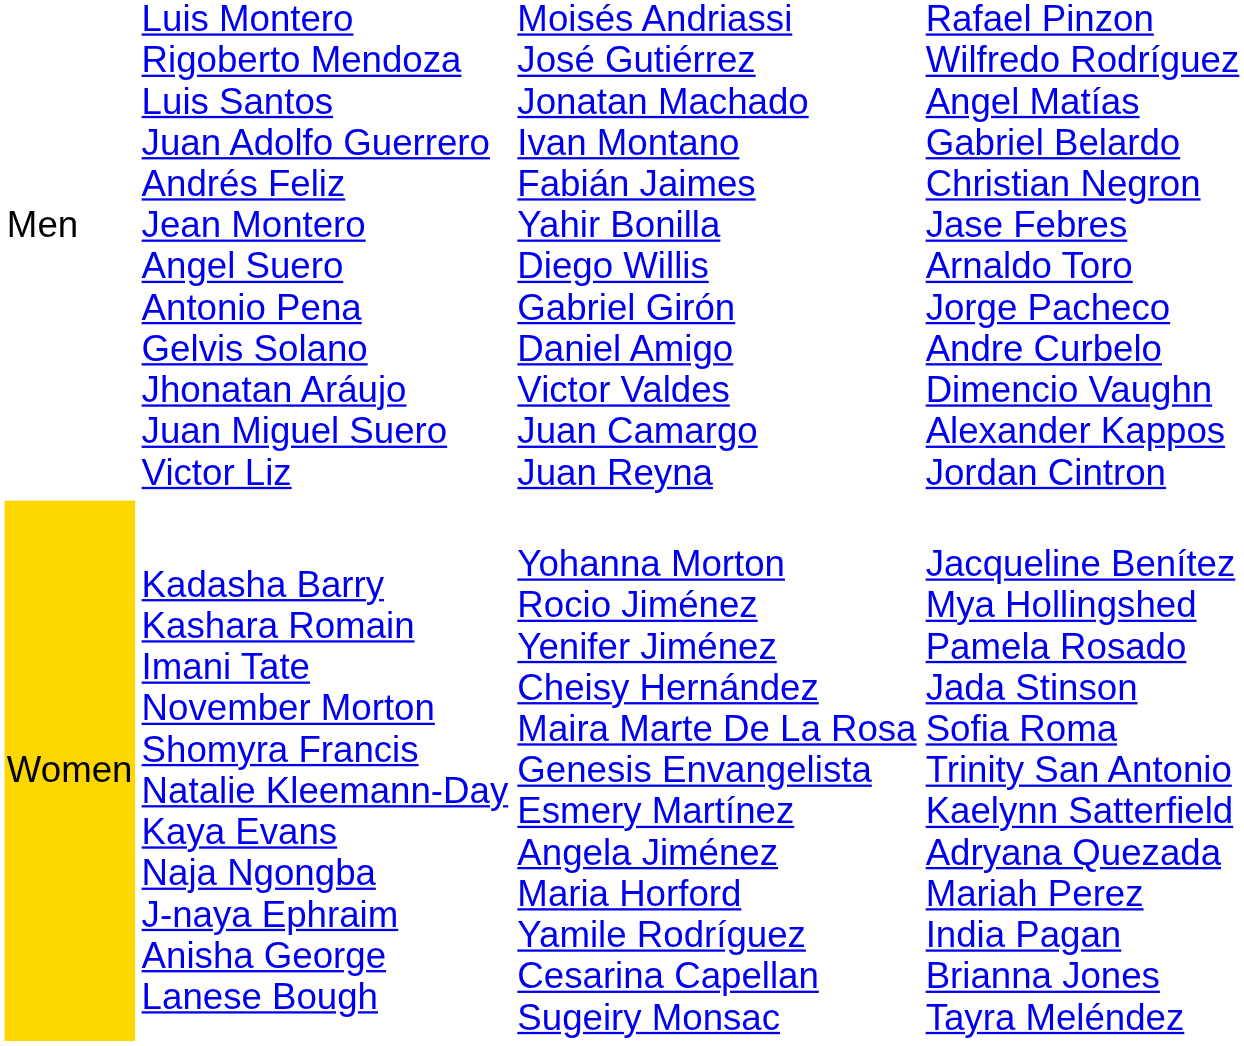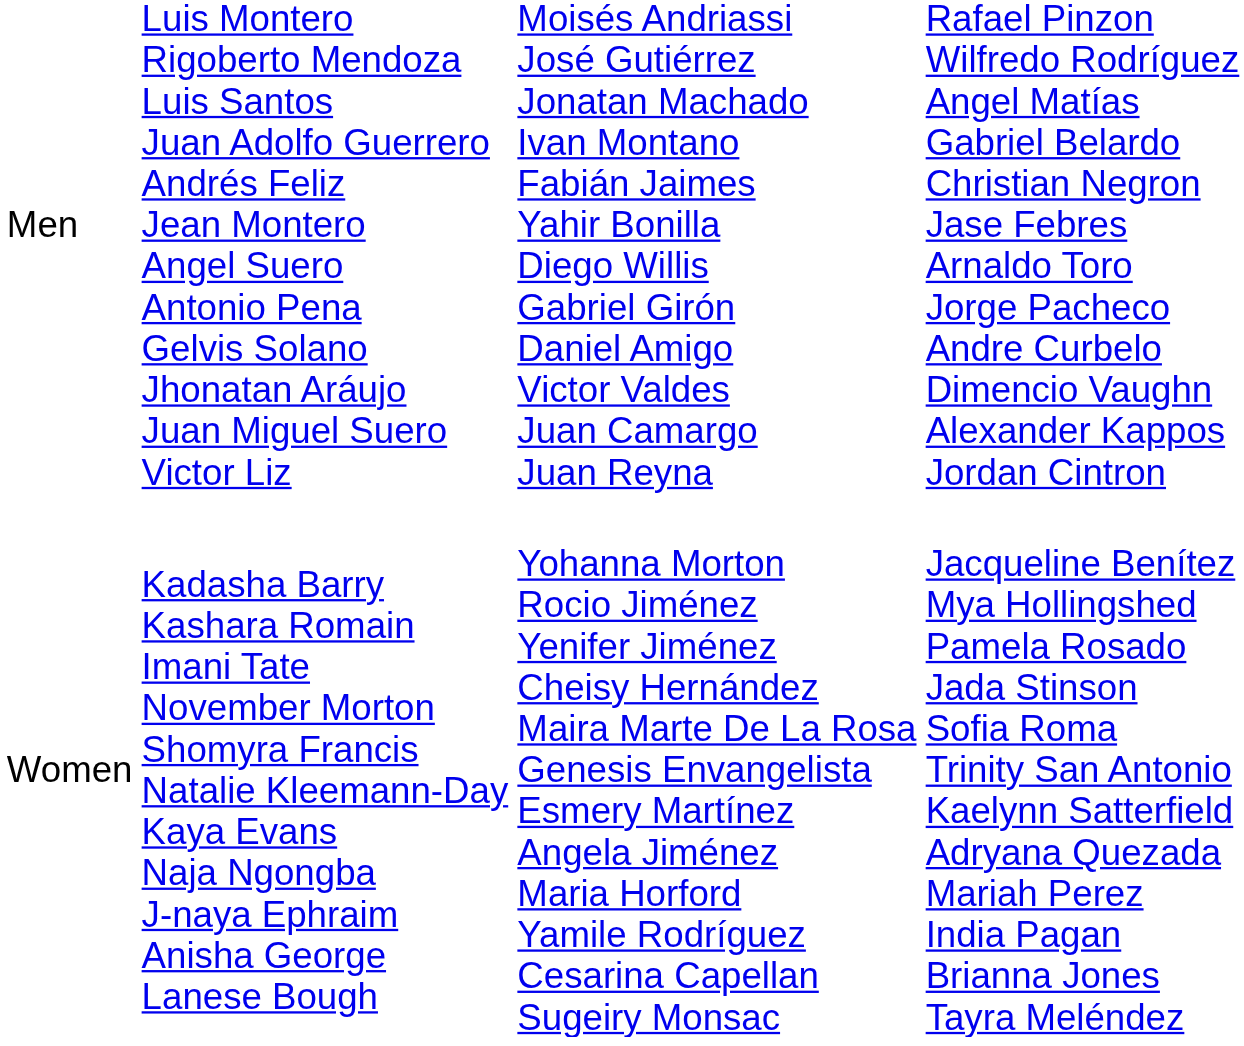(70, 770) gold background -> (70, 770) no background
